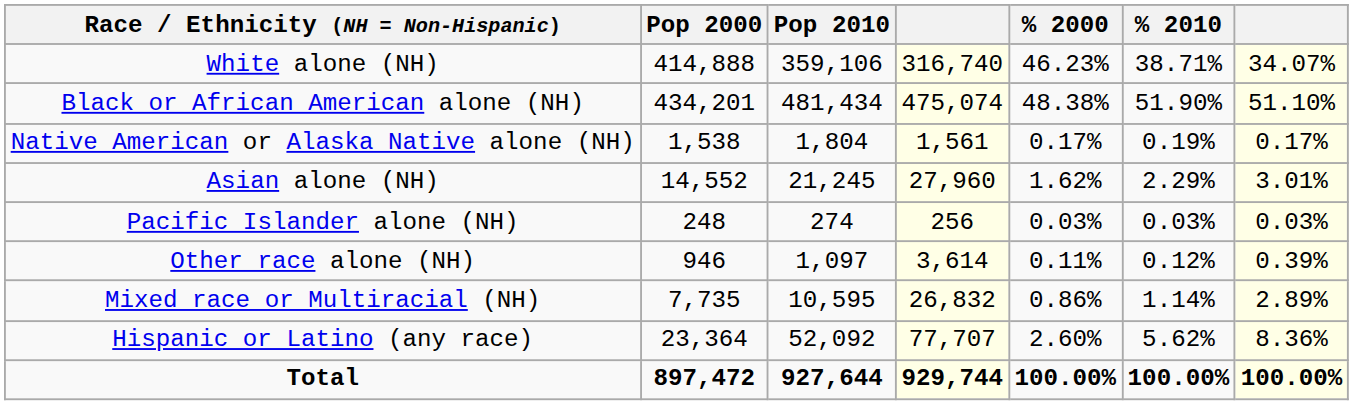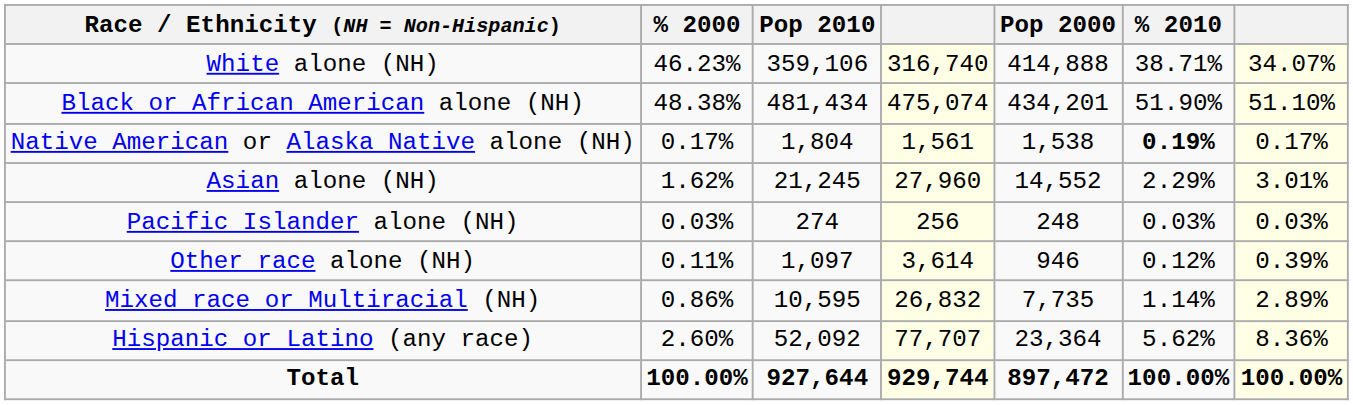columns swapped: (704, 25) <-> (1065, 25)
(1178, 143) normal -> (1178, 143) bold
